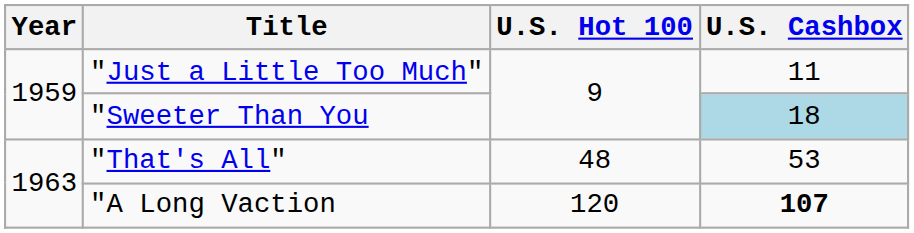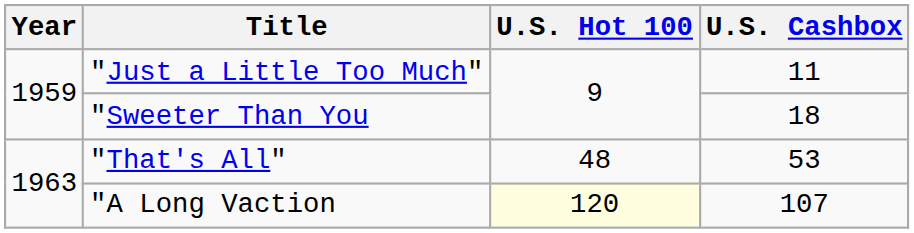(804, 116) lightblue background -> (804, 116) no background
(595, 205) no background -> (595, 205) lightyellow background
(804, 205) bold -> (804, 205) normal
